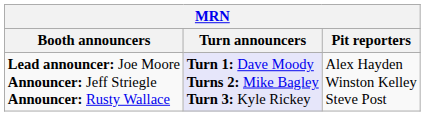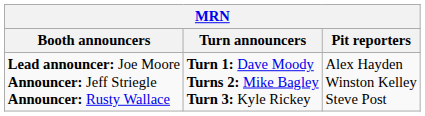(253, 82) lavender background -> (253, 82) no background
